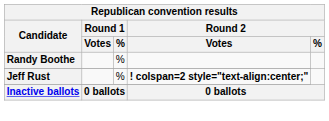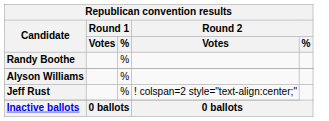+ row: (45, 76)
(219, 76) bold -> (215, 92) normal
